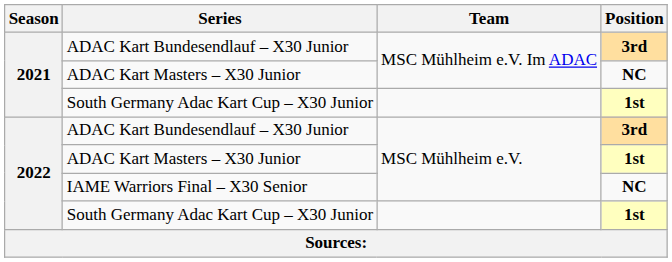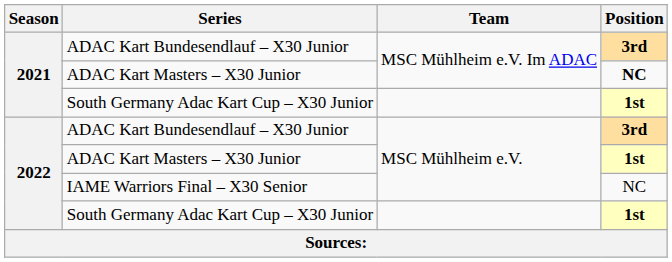(634, 186) bold -> (634, 186) normal
